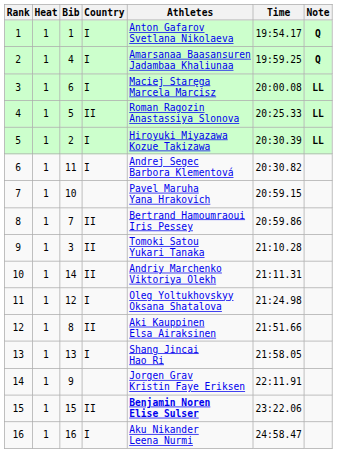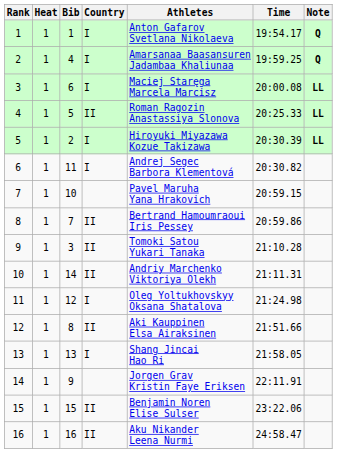(170, 408) bold -> (170, 408) normal
(87, 435) I -> (90, 435) II
